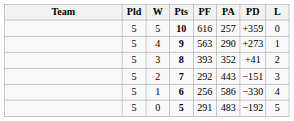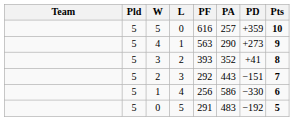columns swapped: (277, 12) <-> (181, 12)
